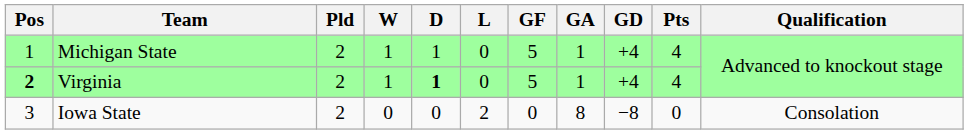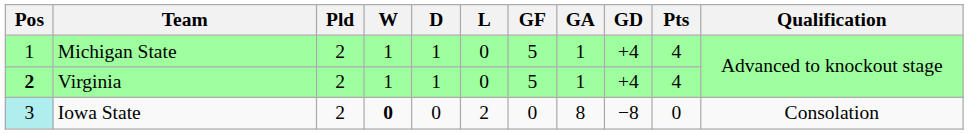(436, 81) bold -> (436, 81) normal
(29, 112) no background -> (29, 112) paleturquoise background
(388, 112) normal -> (388, 112) bold
